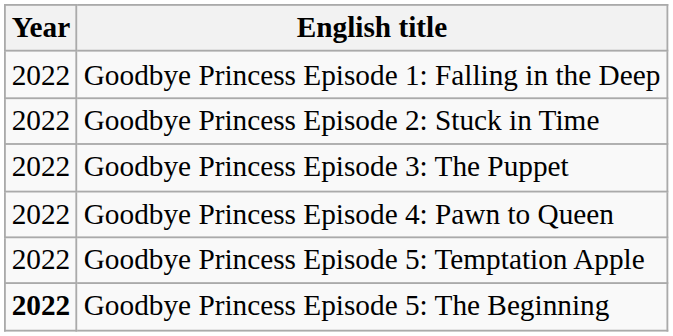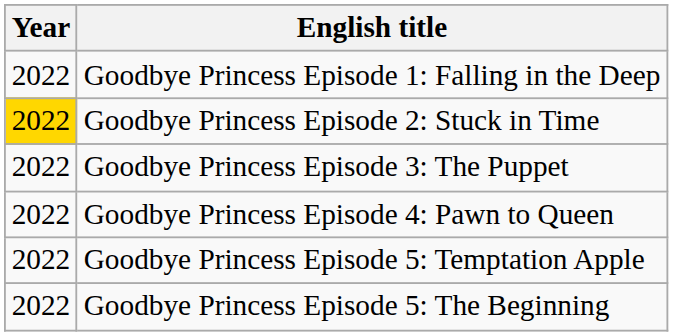(41, 120) no background -> (41, 120) gold background
(41, 306) bold -> (41, 306) normal
